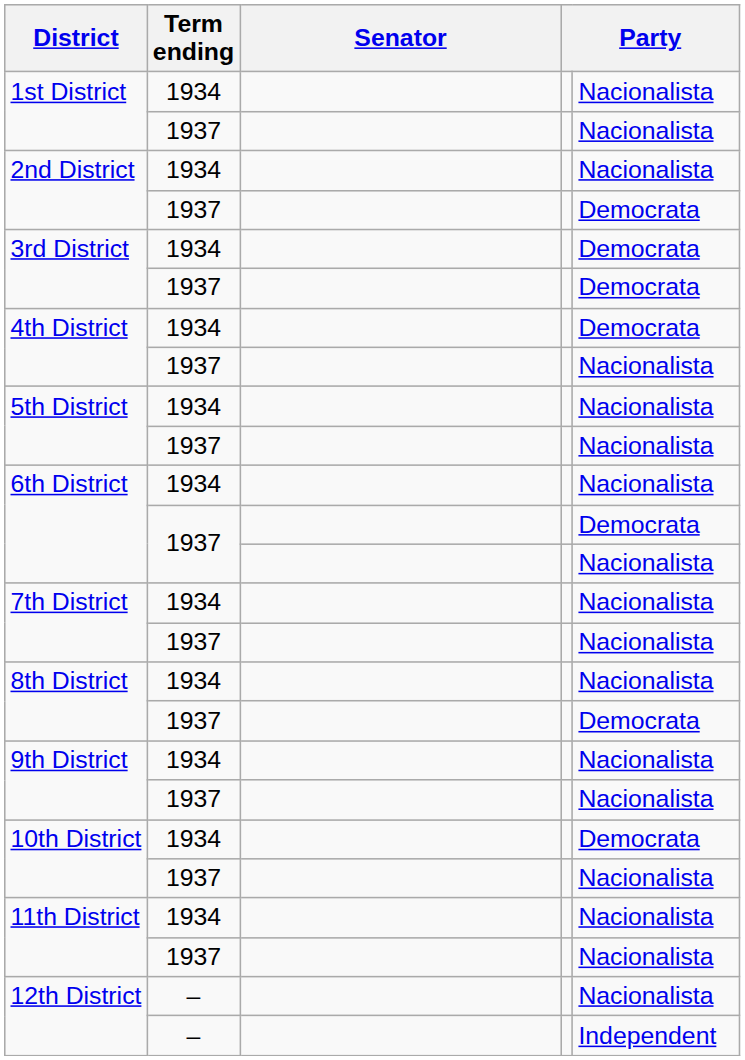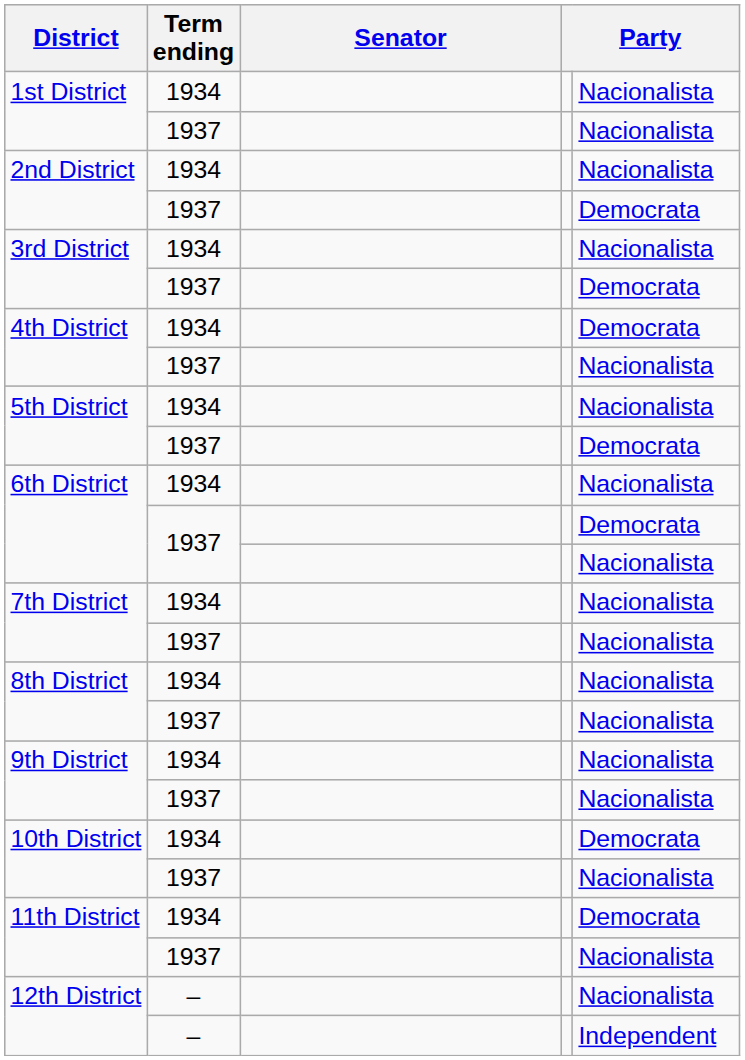(639, 248) Democrata -> (646, 248) Nacionalista
(646, 445) Nacionalista -> (639, 445) Democrata
(639, 720) Democrata -> (646, 720) Nacionalista
(646, 917) Nacionalista -> (639, 917) Democrata
